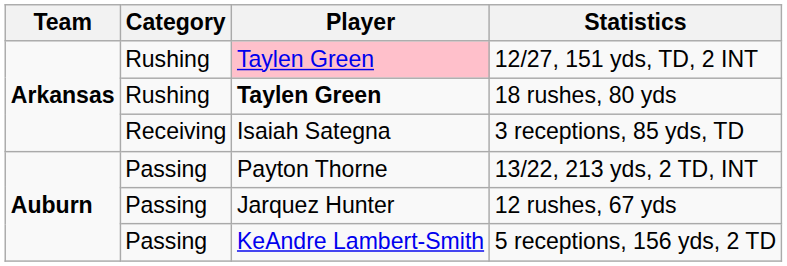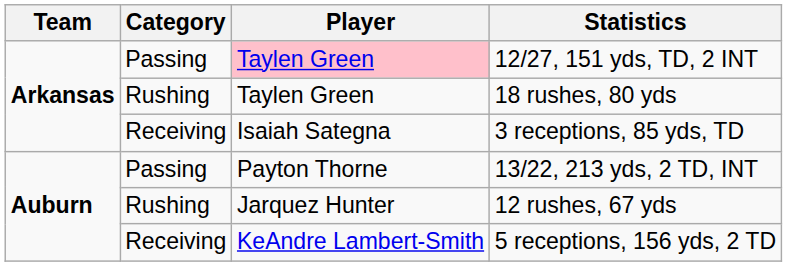(167, 59) Rushing -> (166, 59) Passing
(309, 95) bold -> (305, 95) normal
(166, 205) Passing -> (167, 205) Rushing
(166, 242) Passing -> (176, 242) Receiving
